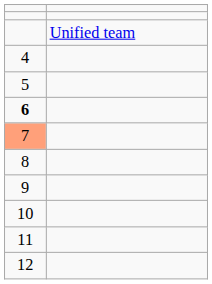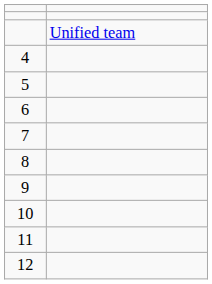(25, 110) bold -> (25, 110) normal
(25, 136) lightsalmon background -> (25, 136) no background
